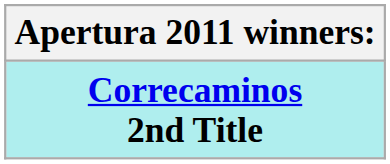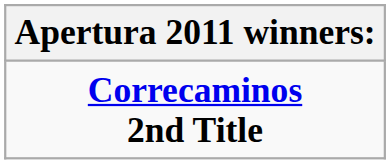(195, 108) paleturquoise background -> (195, 108) no background
